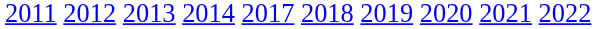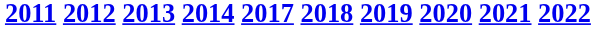(298, 13) normal -> (298, 13) bold
